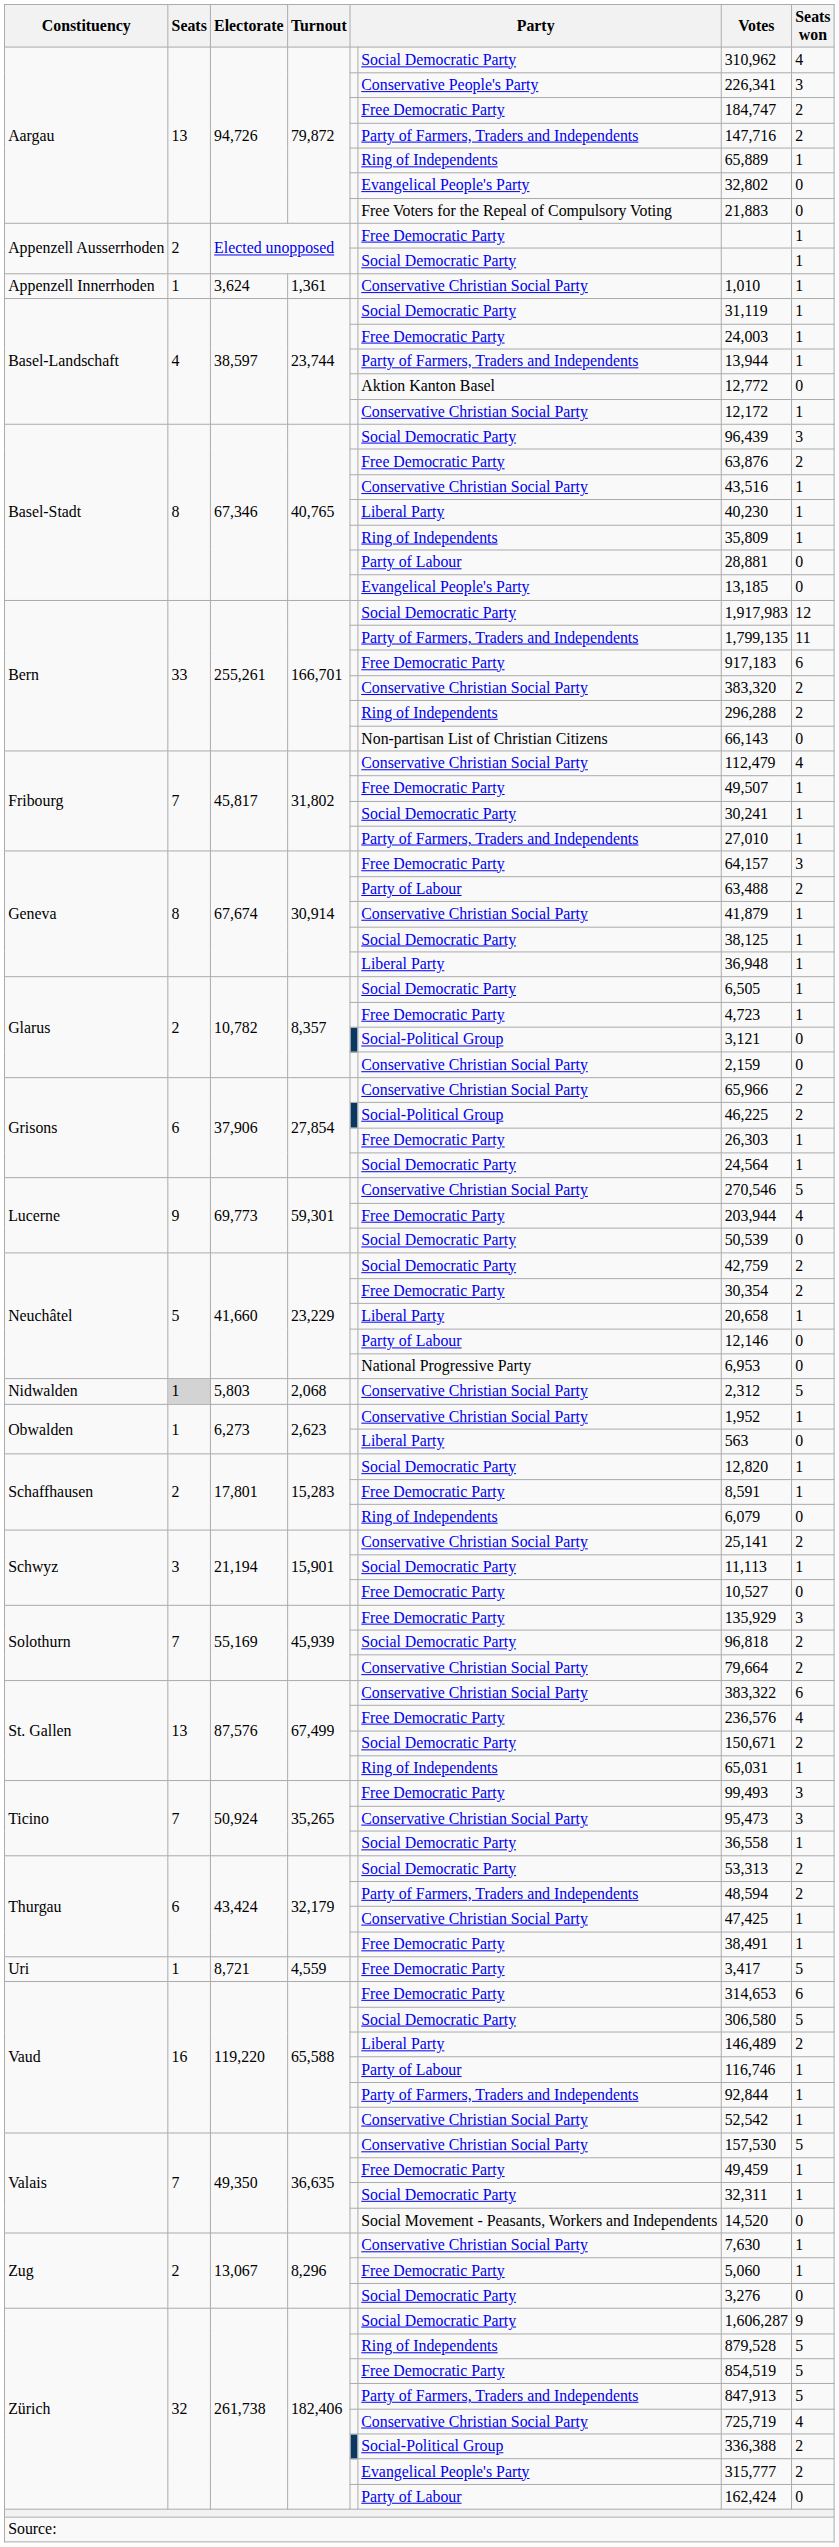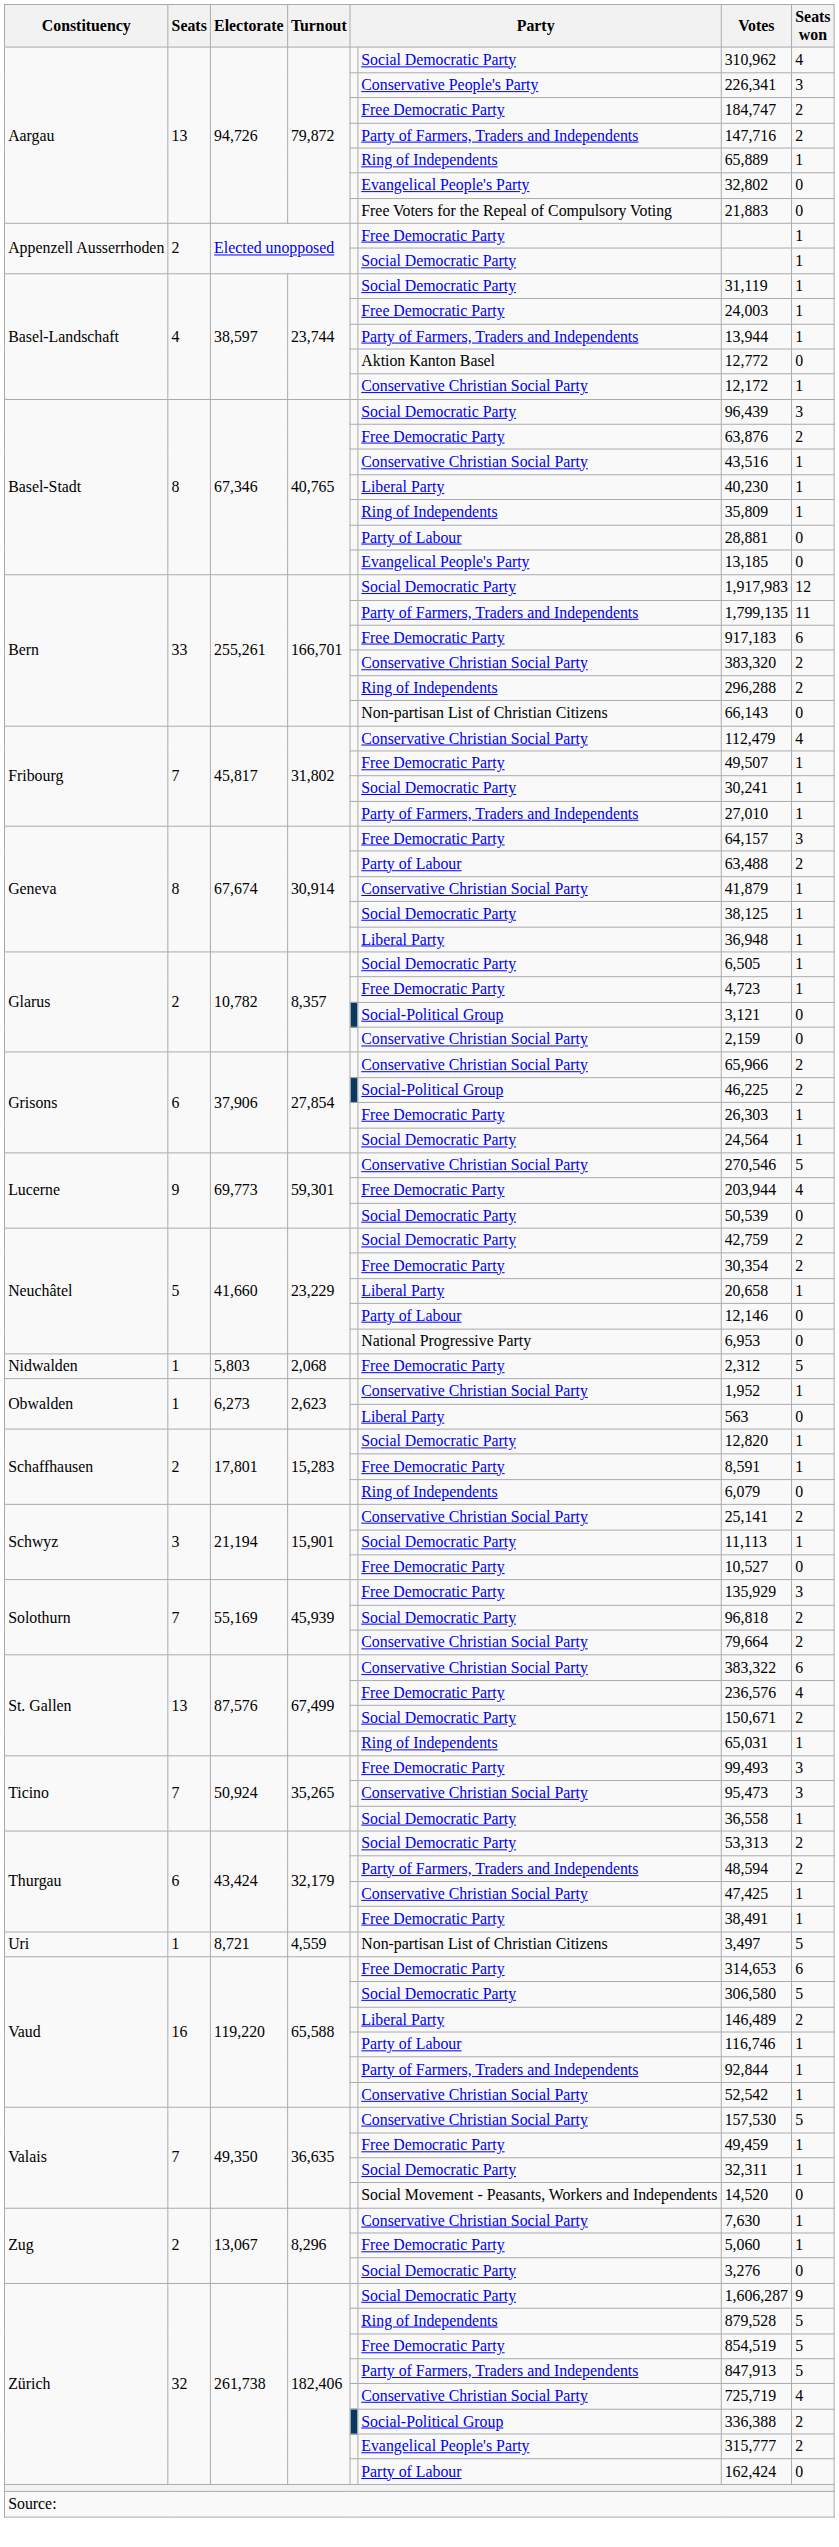- row: (81, 286)
(176, 1391) lightgrey background -> (176, 1366) no background
(475, 1391) Conservative Christian Social Party -> (433, 1366) Free Democratic Party
(433, 1969) Free Democratic Party -> (484, 1944) Non-partisan List of Christian Citizens
(742, 1969) 3,417 -> (742, 1944) 3,497
